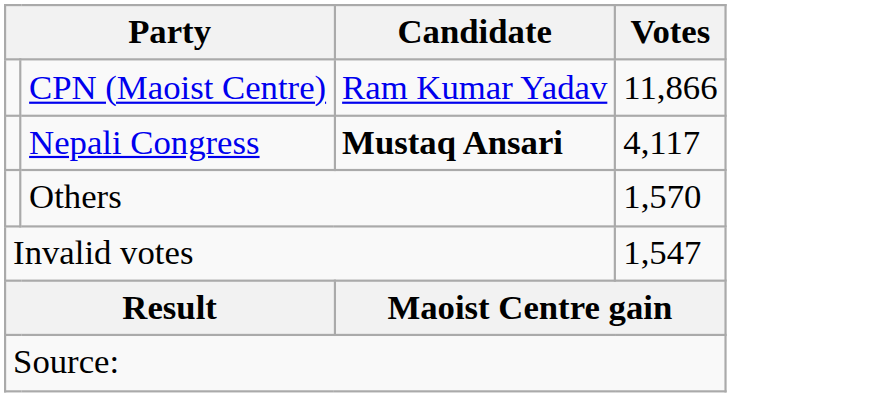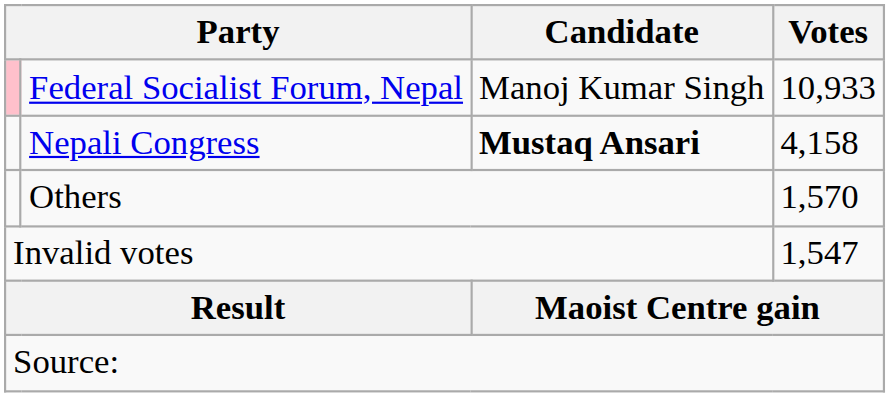- row: (178, 87)
+ row: (246, 87)
(662, 142) 4,117 -> (820, 142) 4,158
